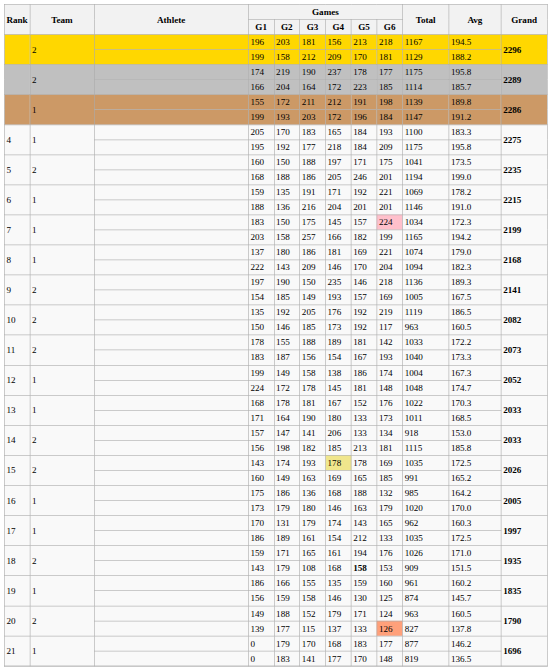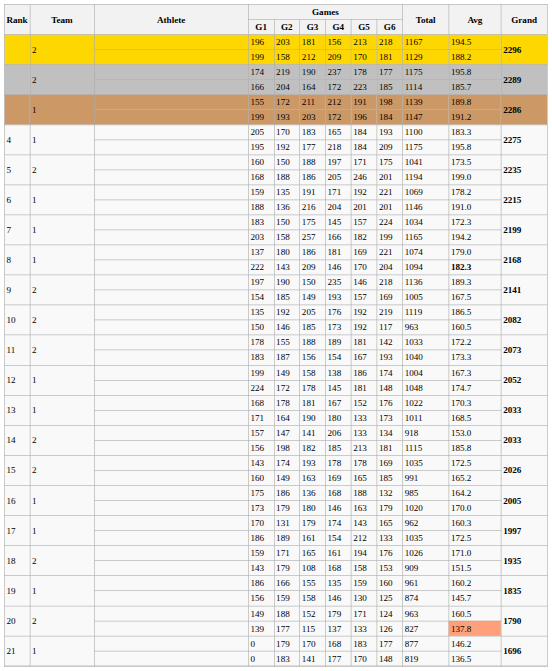(386, 222) pink background -> (386, 222) no background
(461, 267) normal -> (461, 267) bold
(334, 463) khaki background -> (334, 463) no background
(360, 568) bold -> (360, 568) normal
(386, 628) lightsalmon background -> (386, 628) no background
(461, 628) no background -> (461, 628) lightsalmon background
